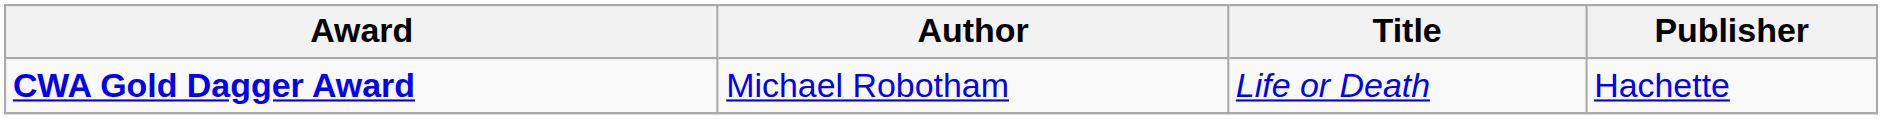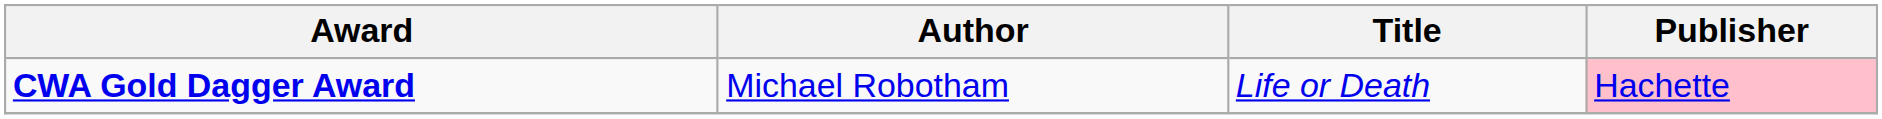(1662, 85) no background -> (1662, 85) pink background
